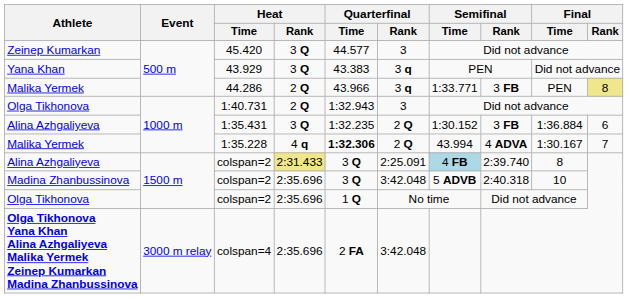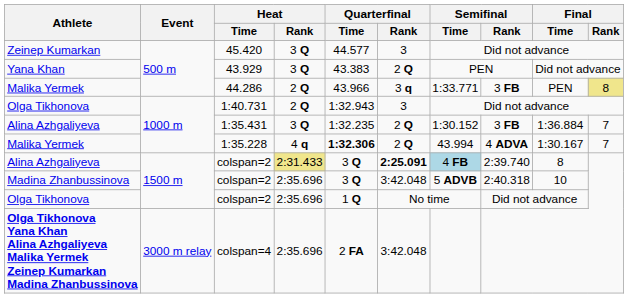(403, 69) 3 q -> (404, 69) 2 Q
(605, 125) 6 -> (606, 125) 7
(403, 162) normal -> (404, 162) bold
